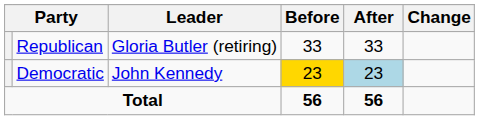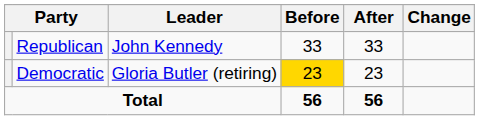(194, 45) Gloria Butler (retiring) -> (167, 45) John Kennedy
(167, 73) John Kennedy -> (194, 73) Gloria Butler (retiring)
(374, 73) lightblue background -> (374, 73) no background
